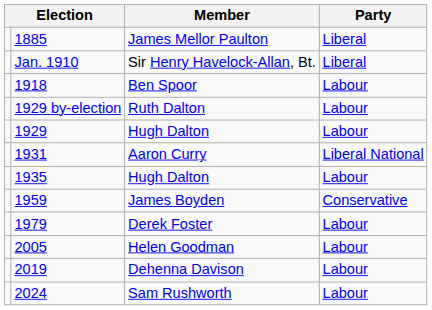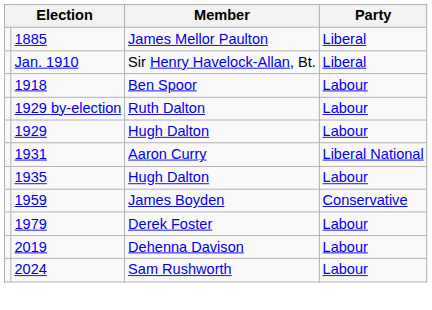- row: (31, 246)
